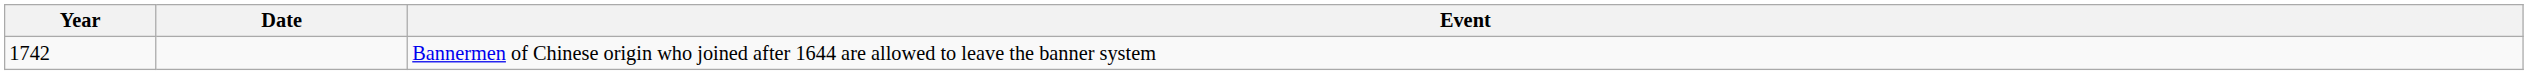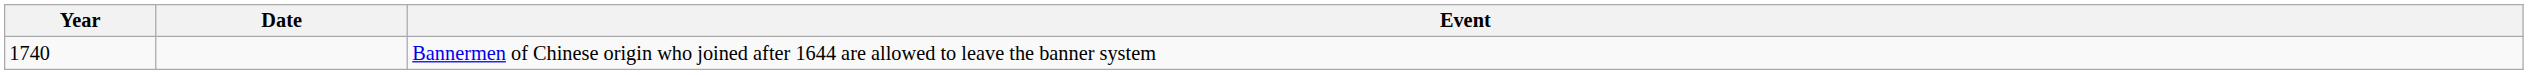(30, 52) 1742 -> (30, 52) 1740
